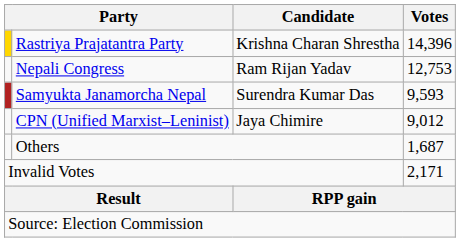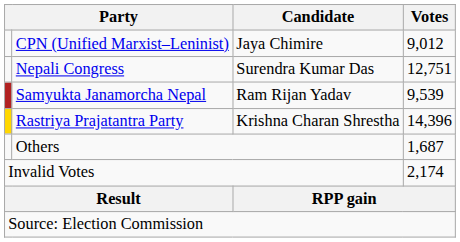rows swapped: (100, 43) <-> (122, 120)
(294, 69) Ram Rijan Yadav -> (305, 69) Surendra Kumar Das
(429, 69) 12,753 -> (429, 69) 12,751
(305, 95) Surendra Kumar Das -> (294, 95) Ram Rijan Yadav
(425, 95) 9,593 -> (425, 95) 9,539
(425, 172) 2,171 -> (425, 172) 2,174
